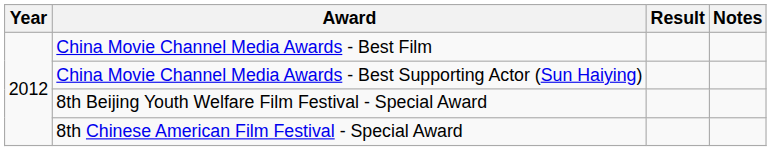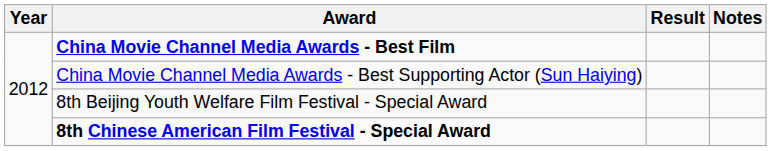(244, 46) normal -> (256, 46) bold
(260, 131) normal -> (274, 131) bold
